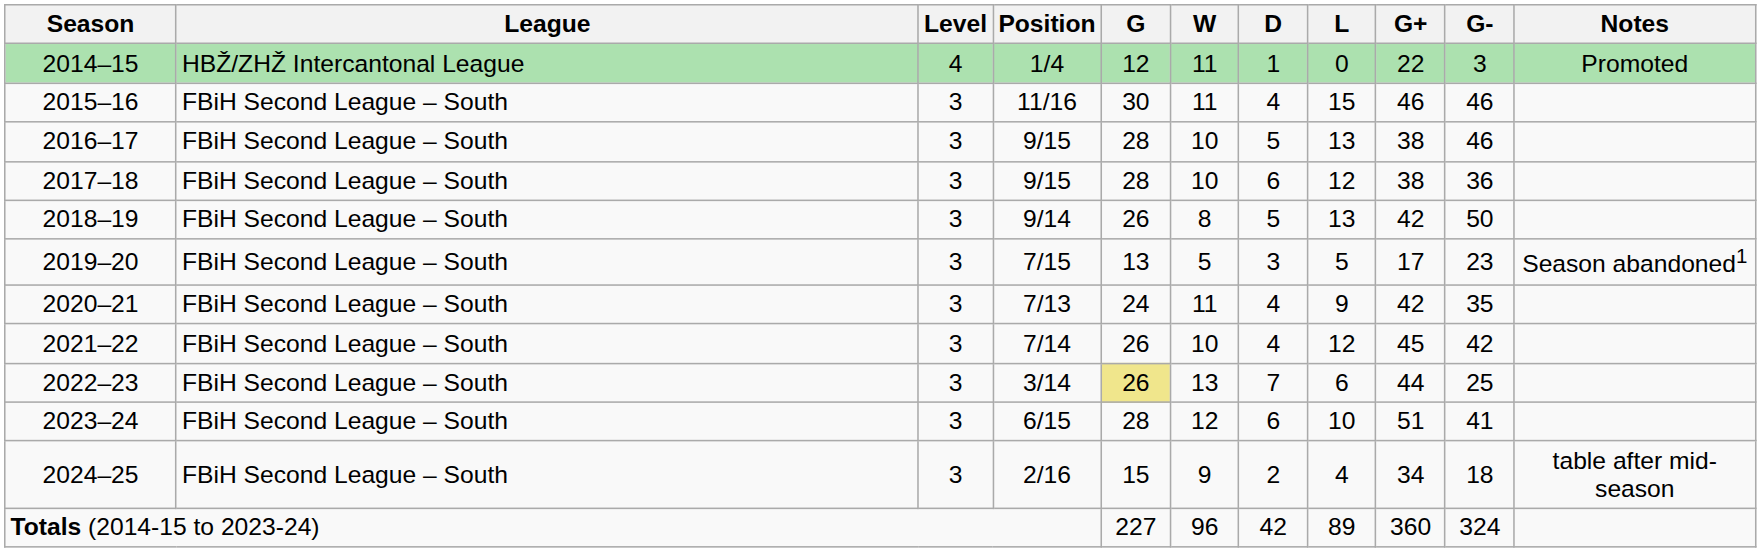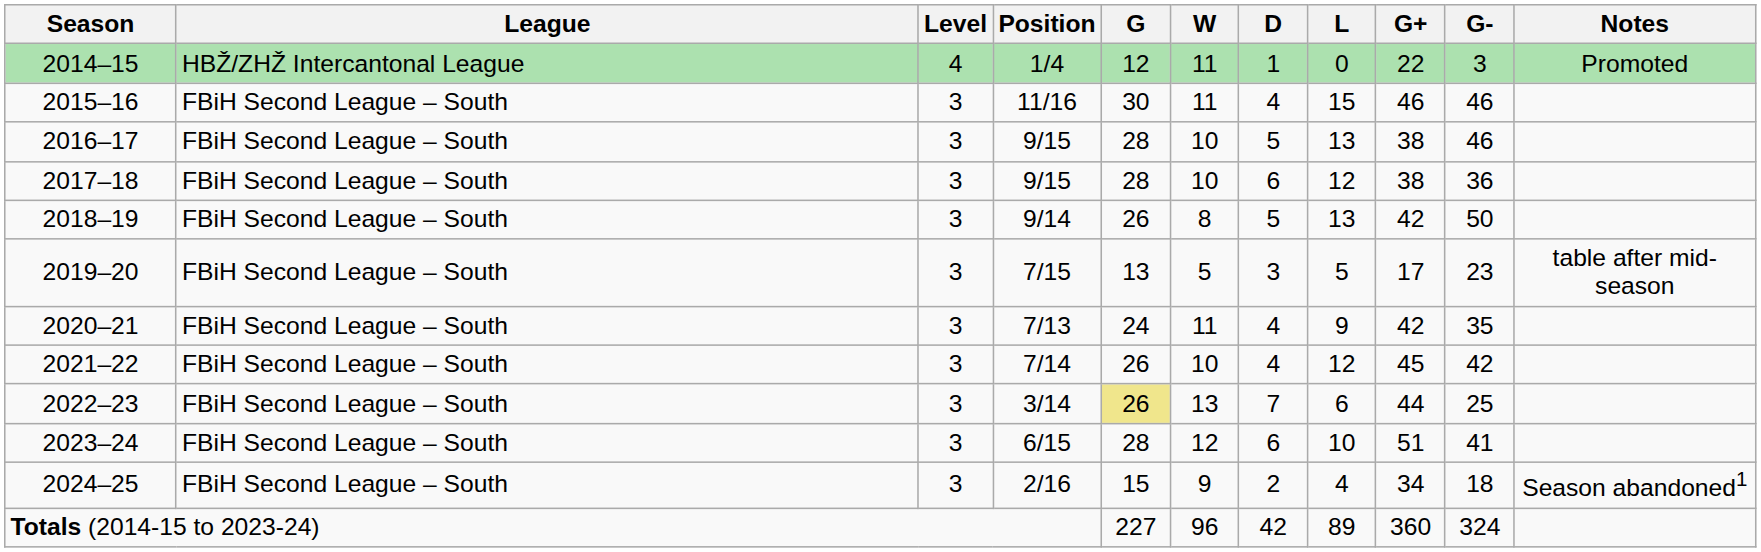(1635, 261) Season abandoned1 -> (1635, 272) table after mid-season
(1635, 474) table after mid-season -> (1635, 484) Season abandoned1
